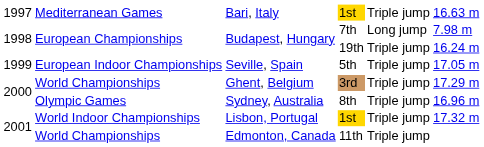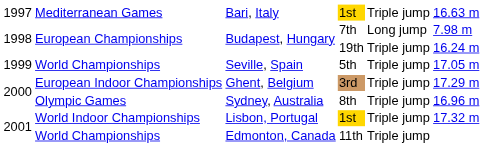(129, 65) European Indoor Championships -> (98, 65) World Championships
(98, 83) World Championships -> (129, 83) European Indoor Championships
